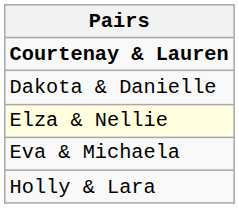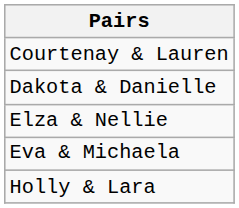(119, 54) bold -> (119, 54) normal
(89, 120) lightyellow background -> (89, 120) no background
